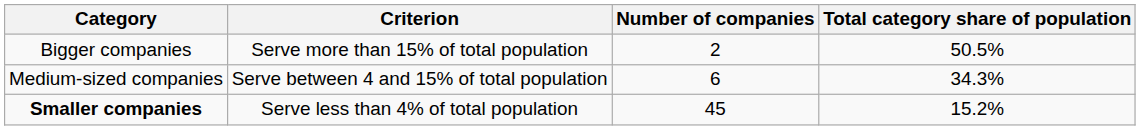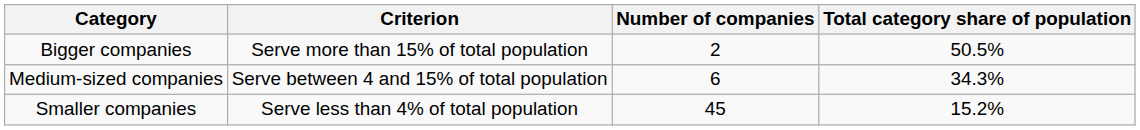(116, 109) bold -> (116, 109) normal
